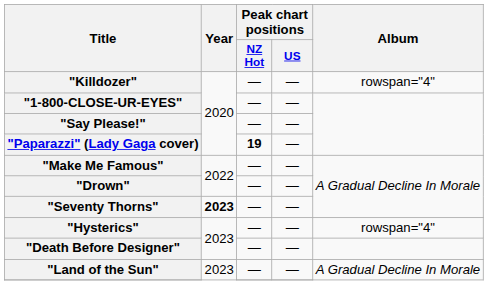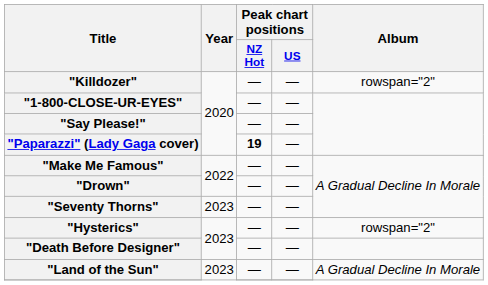(398, 82) rowspan="4" -> (398, 82) rowspan="2"
(219, 207) bold -> (219, 207) normal
(398, 227) rowspan="4" -> (398, 227) rowspan="2"
